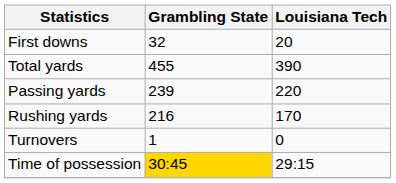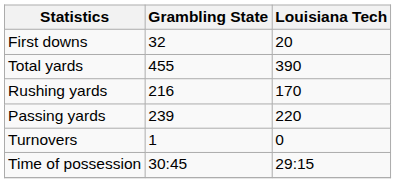rows swapped: (58, 115) <-> (57, 91)
(168, 165) gold background -> (168, 165) no background
